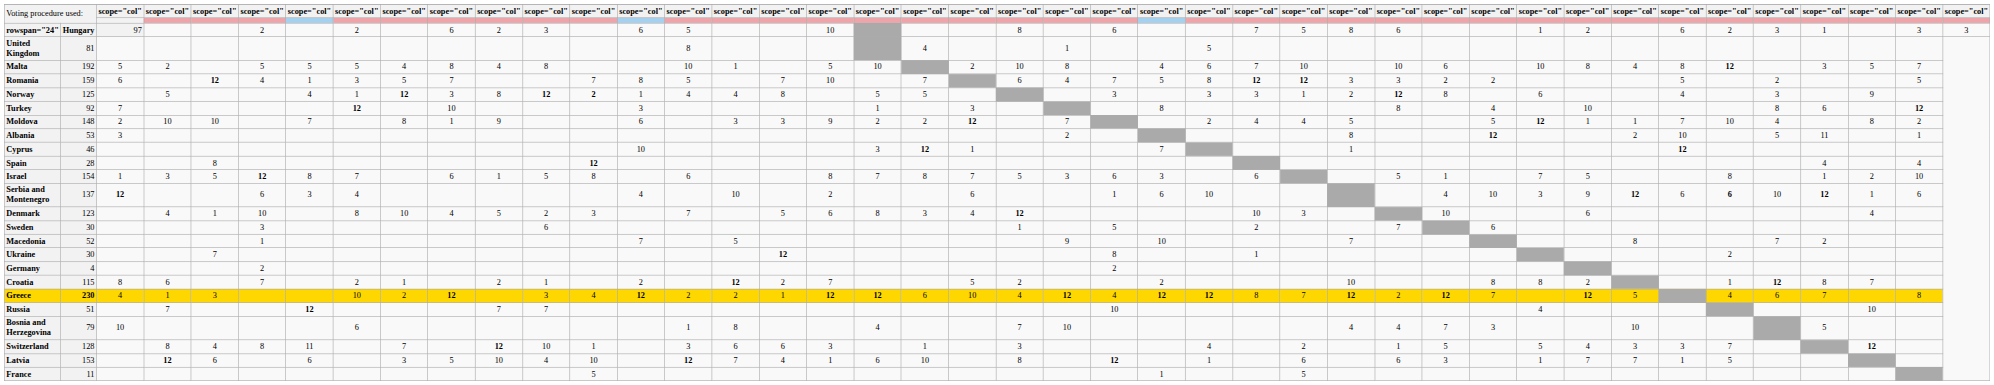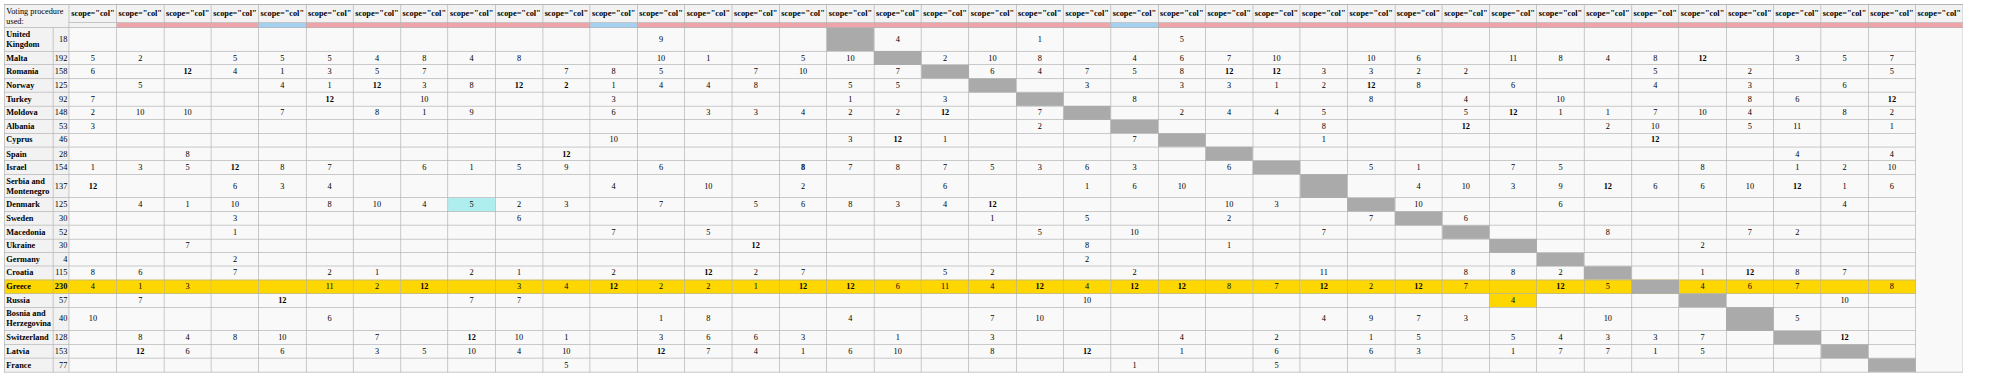- row: (33, 29)
(90, 48) 81 -> (63, 39) 18
(688, 48) 8 -> (661, 39) 9
(1540, 66) 10 -> (1513, 57) 11
(88, 80) 159 -> (61, 71) 158
(1872, 94) 9 -> (1845, 85) 6
(830, 121) 9 -> (803, 112) 4
(594, 176) 8 -> (566, 167) 9
(830, 176) normal -> (803, 167) bold
(1730, 194) bold -> (1703, 185) normal
(88, 213) 123 -> (61, 204) 125
(499, 213) no background -> (472, 204) paleturquoise background
(1067, 240) 9 -> (1040, 231) 5
(1351, 281) 10 -> (1324, 272) 11
(357, 295) 10 -> (330, 286) 11
(972, 295) 10 -> (945, 286) 11
(90, 309) 51 -> (63, 300) 57
(1540, 309) no background -> (1513, 300) gold background
(90, 327) 79 -> (63, 318) 40
(1398, 327) 4 -> (1371, 318) 9
(309, 346) 11 -> (282, 337) 10
(90, 373) 11 -> (63, 364) 77
